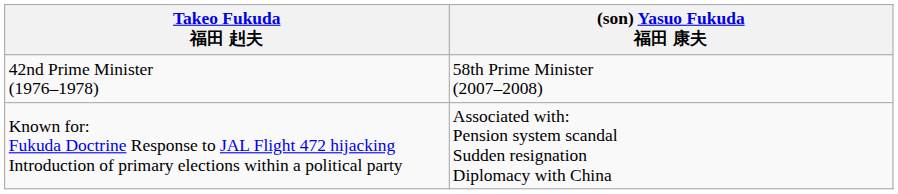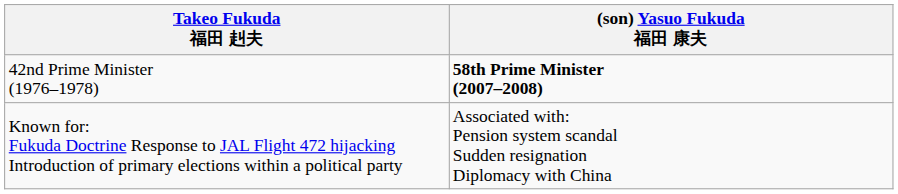(523, 78) normal -> (528, 78) bold
